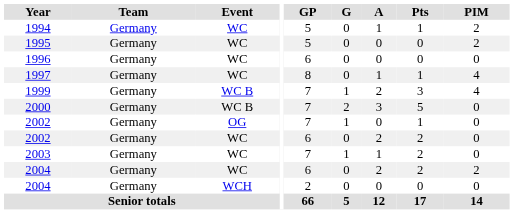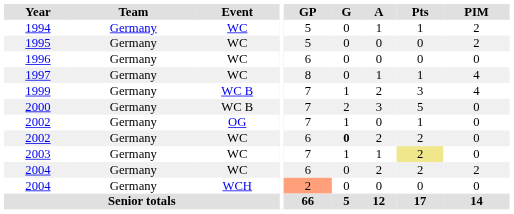(346, 138) normal -> (346, 138) bold
(420, 154) no background -> (420, 154) khaki background
(308, 185) no background -> (308, 185) lightsalmon background
